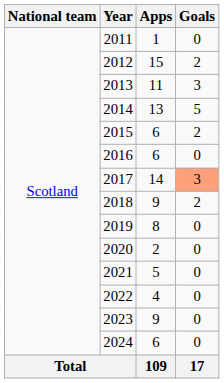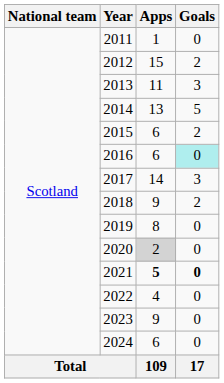(197, 156) no background -> (197, 156) paleturquoise background
(197, 179) lightsalmon background -> (197, 179) no background
(156, 249) no background -> (156, 249) lightgrey background
(156, 272) normal -> (156, 272) bold
(197, 272) normal -> (197, 272) bold
